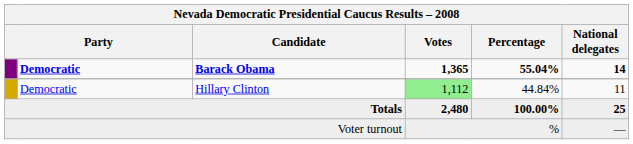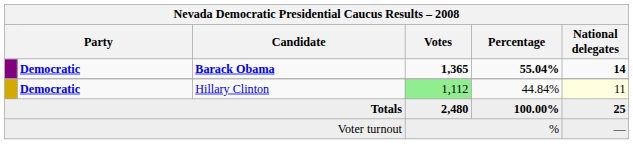(48, 89) normal -> (50, 89) bold
(620, 89) no background -> (620, 89) lightyellow background
